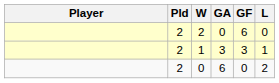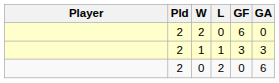columns swapped: (265, 13) <-> (222, 13)
